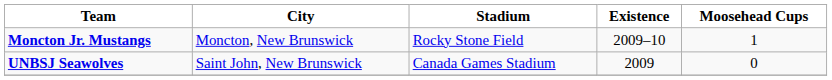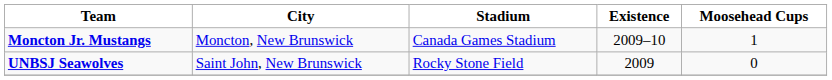(468, 39) Rocky Stone Field -> (484, 39) Canada Games Stadium
(484, 63) Canada Games Stadium -> (468, 63) Rocky Stone Field
